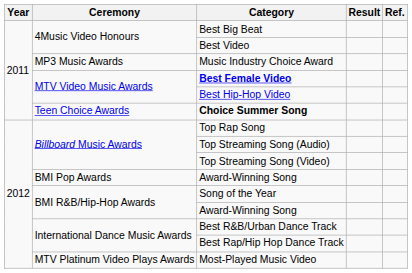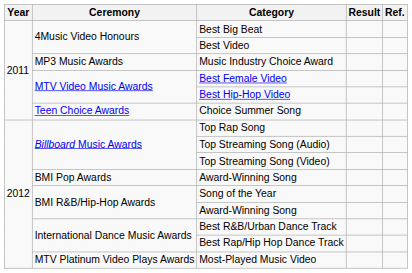(245, 78) bold -> (243, 78) normal
(253, 111) bold -> (250, 111) normal
